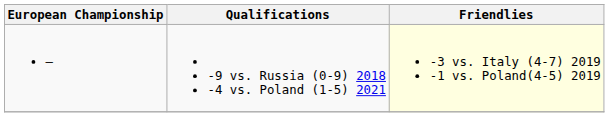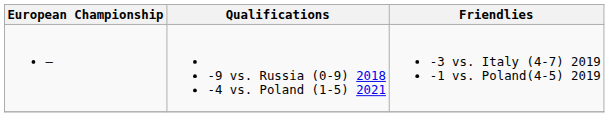(496, 68) lightyellow background -> (496, 68) no background
